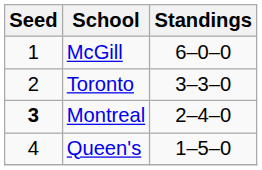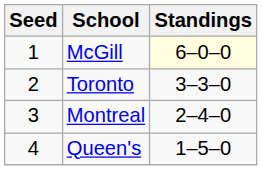(203, 52) no background -> (203, 52) lightyellow background
(33, 116) bold -> (33, 116) normal
